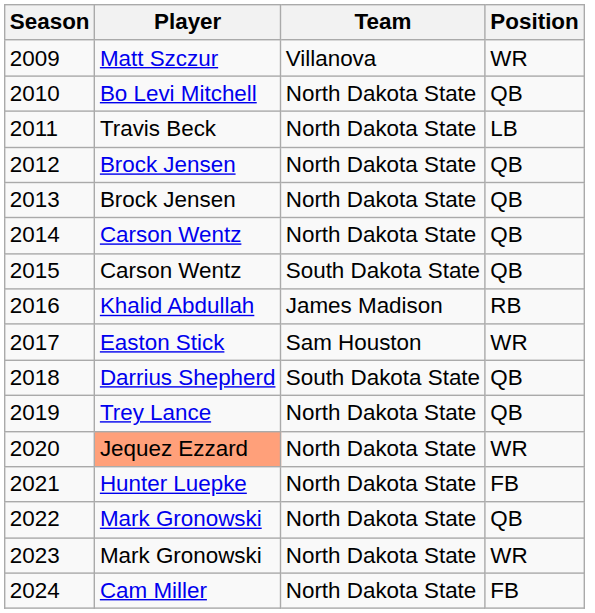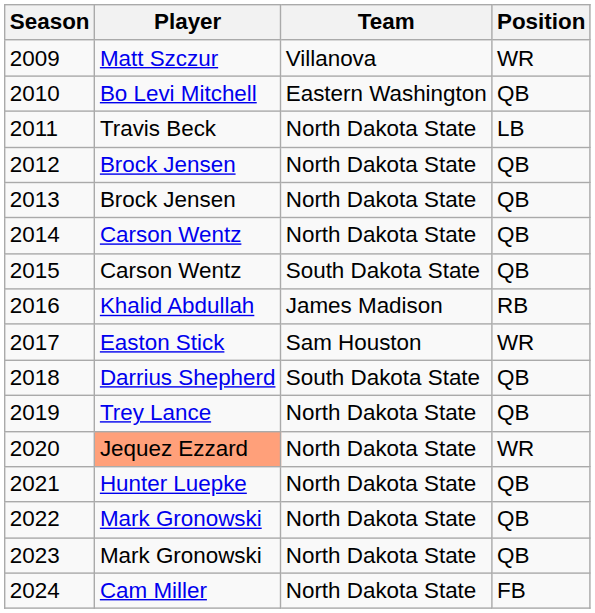(381, 93) North Dakota State -> (386, 93) Eastern Washington
(505, 484) FB -> (513, 484) QB
(509, 555) WR -> (513, 555) QB
